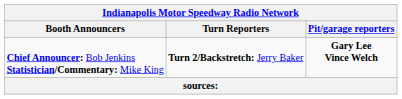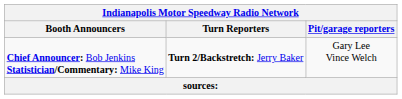(351, 51) bold -> (351, 51) normal
